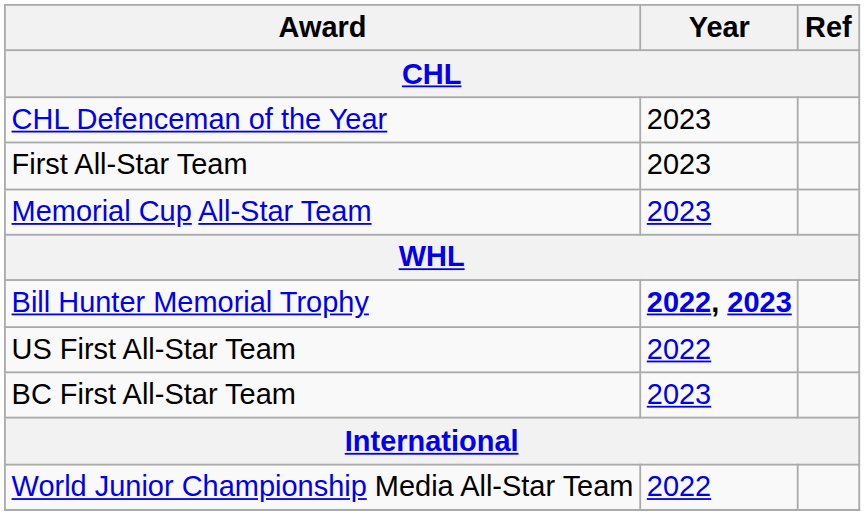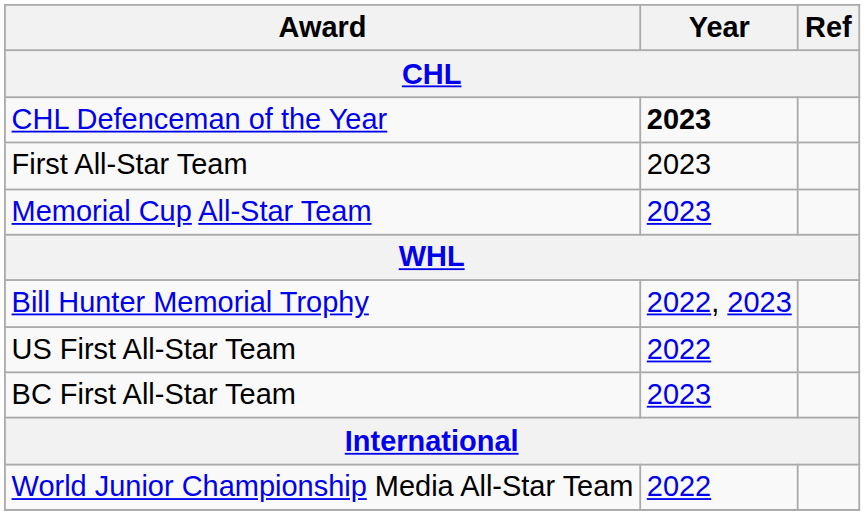(679, 119) normal -> (679, 119) bold
(719, 303) bold -> (719, 303) normal
